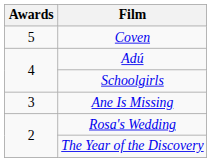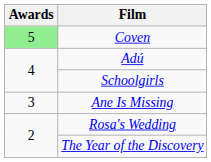(31, 37) no background -> (31, 37) lightgreen background
